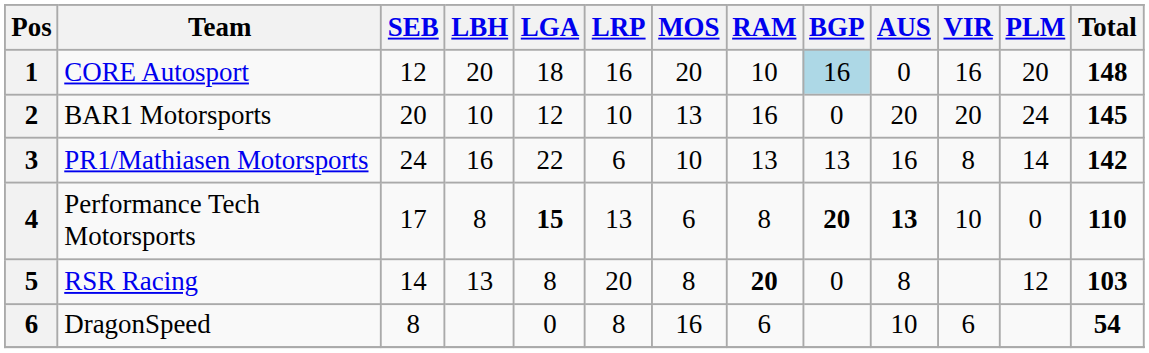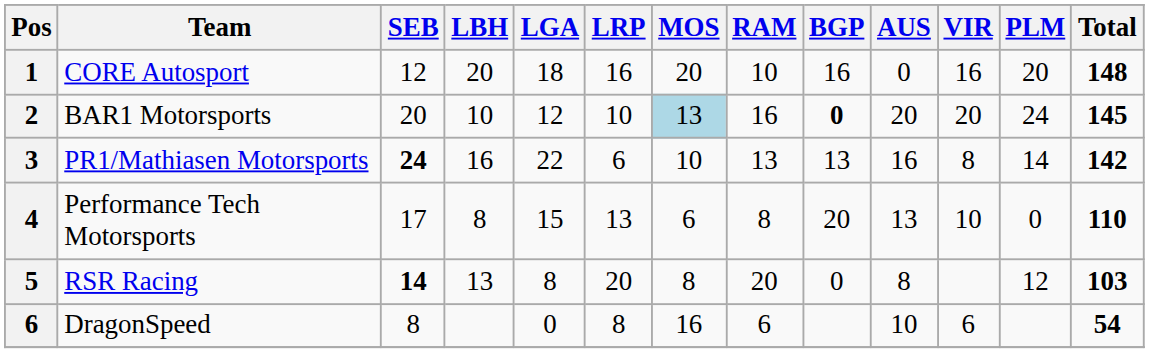(837, 71) lightblue background -> (837, 71) no background
(689, 115) no background -> (689, 115) lightblue background
(837, 115) normal -> (837, 115) bold
(413, 160) normal -> (413, 160) bold
(550, 220) bold -> (550, 220) normal
(837, 220) bold -> (837, 220) normal
(904, 220) bold -> (904, 220) normal
(413, 280) normal -> (413, 280) bold
(764, 280) bold -> (764, 280) normal
